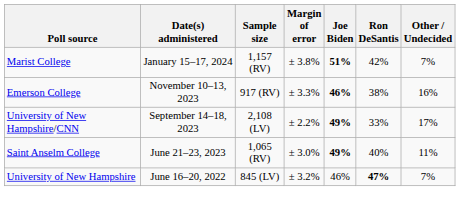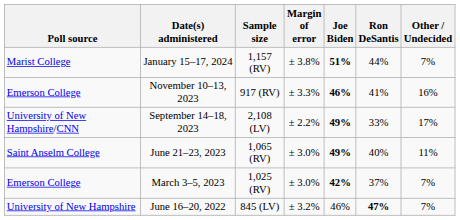(379, 62) 42% -> (379, 62) 44%
(379, 92) 38% -> (379, 92) 41%
+ row: (188, 183)
